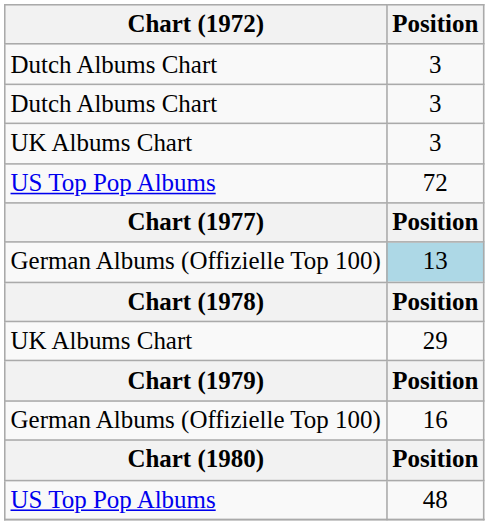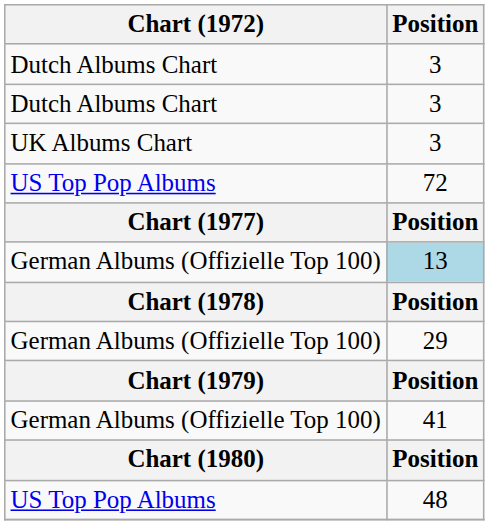(101, 340) UK Albums Chart -> (196, 340) German Albums (Offizielle Top 100)
(435, 420) 16 -> (435, 420) 41
